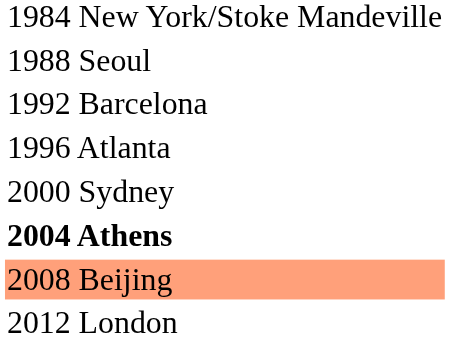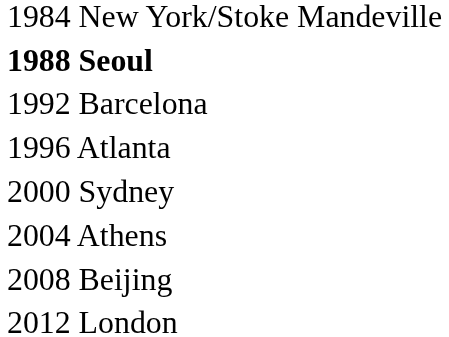(79, 60) normal -> (80, 60) bold
(90, 235) bold -> (87, 235) normal
(90, 279) lightsalmon background -> (90, 279) no background
